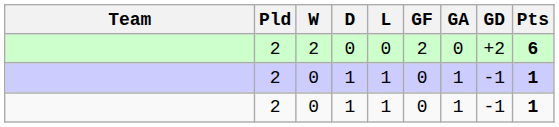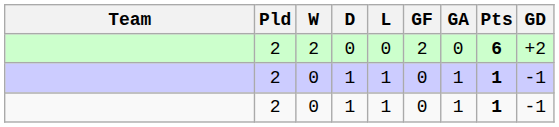columns swapped: (494, 19) <-> (533, 19)
